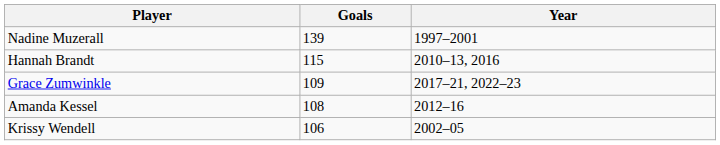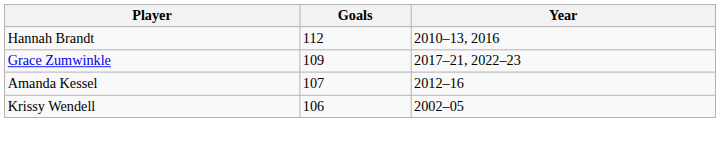- row: (56, 38)
(313, 60) 115 -> (313, 38) 112
(313, 106) 108 -> (313, 83) 107
